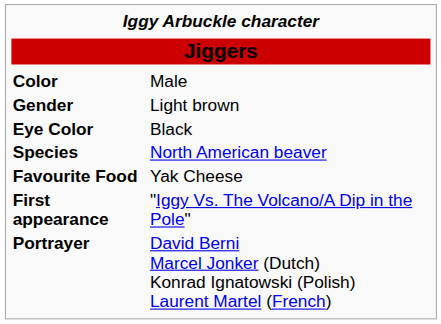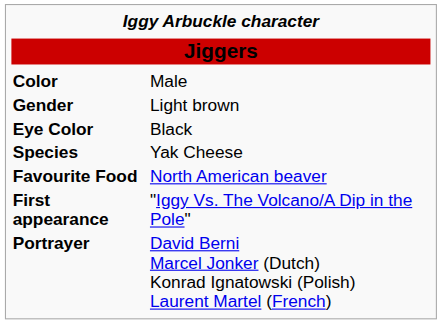(238, 153) North American beaver -> (196, 153) Yak Cheese
(196, 176) Yak Cheese -> (238, 176) North American beaver
